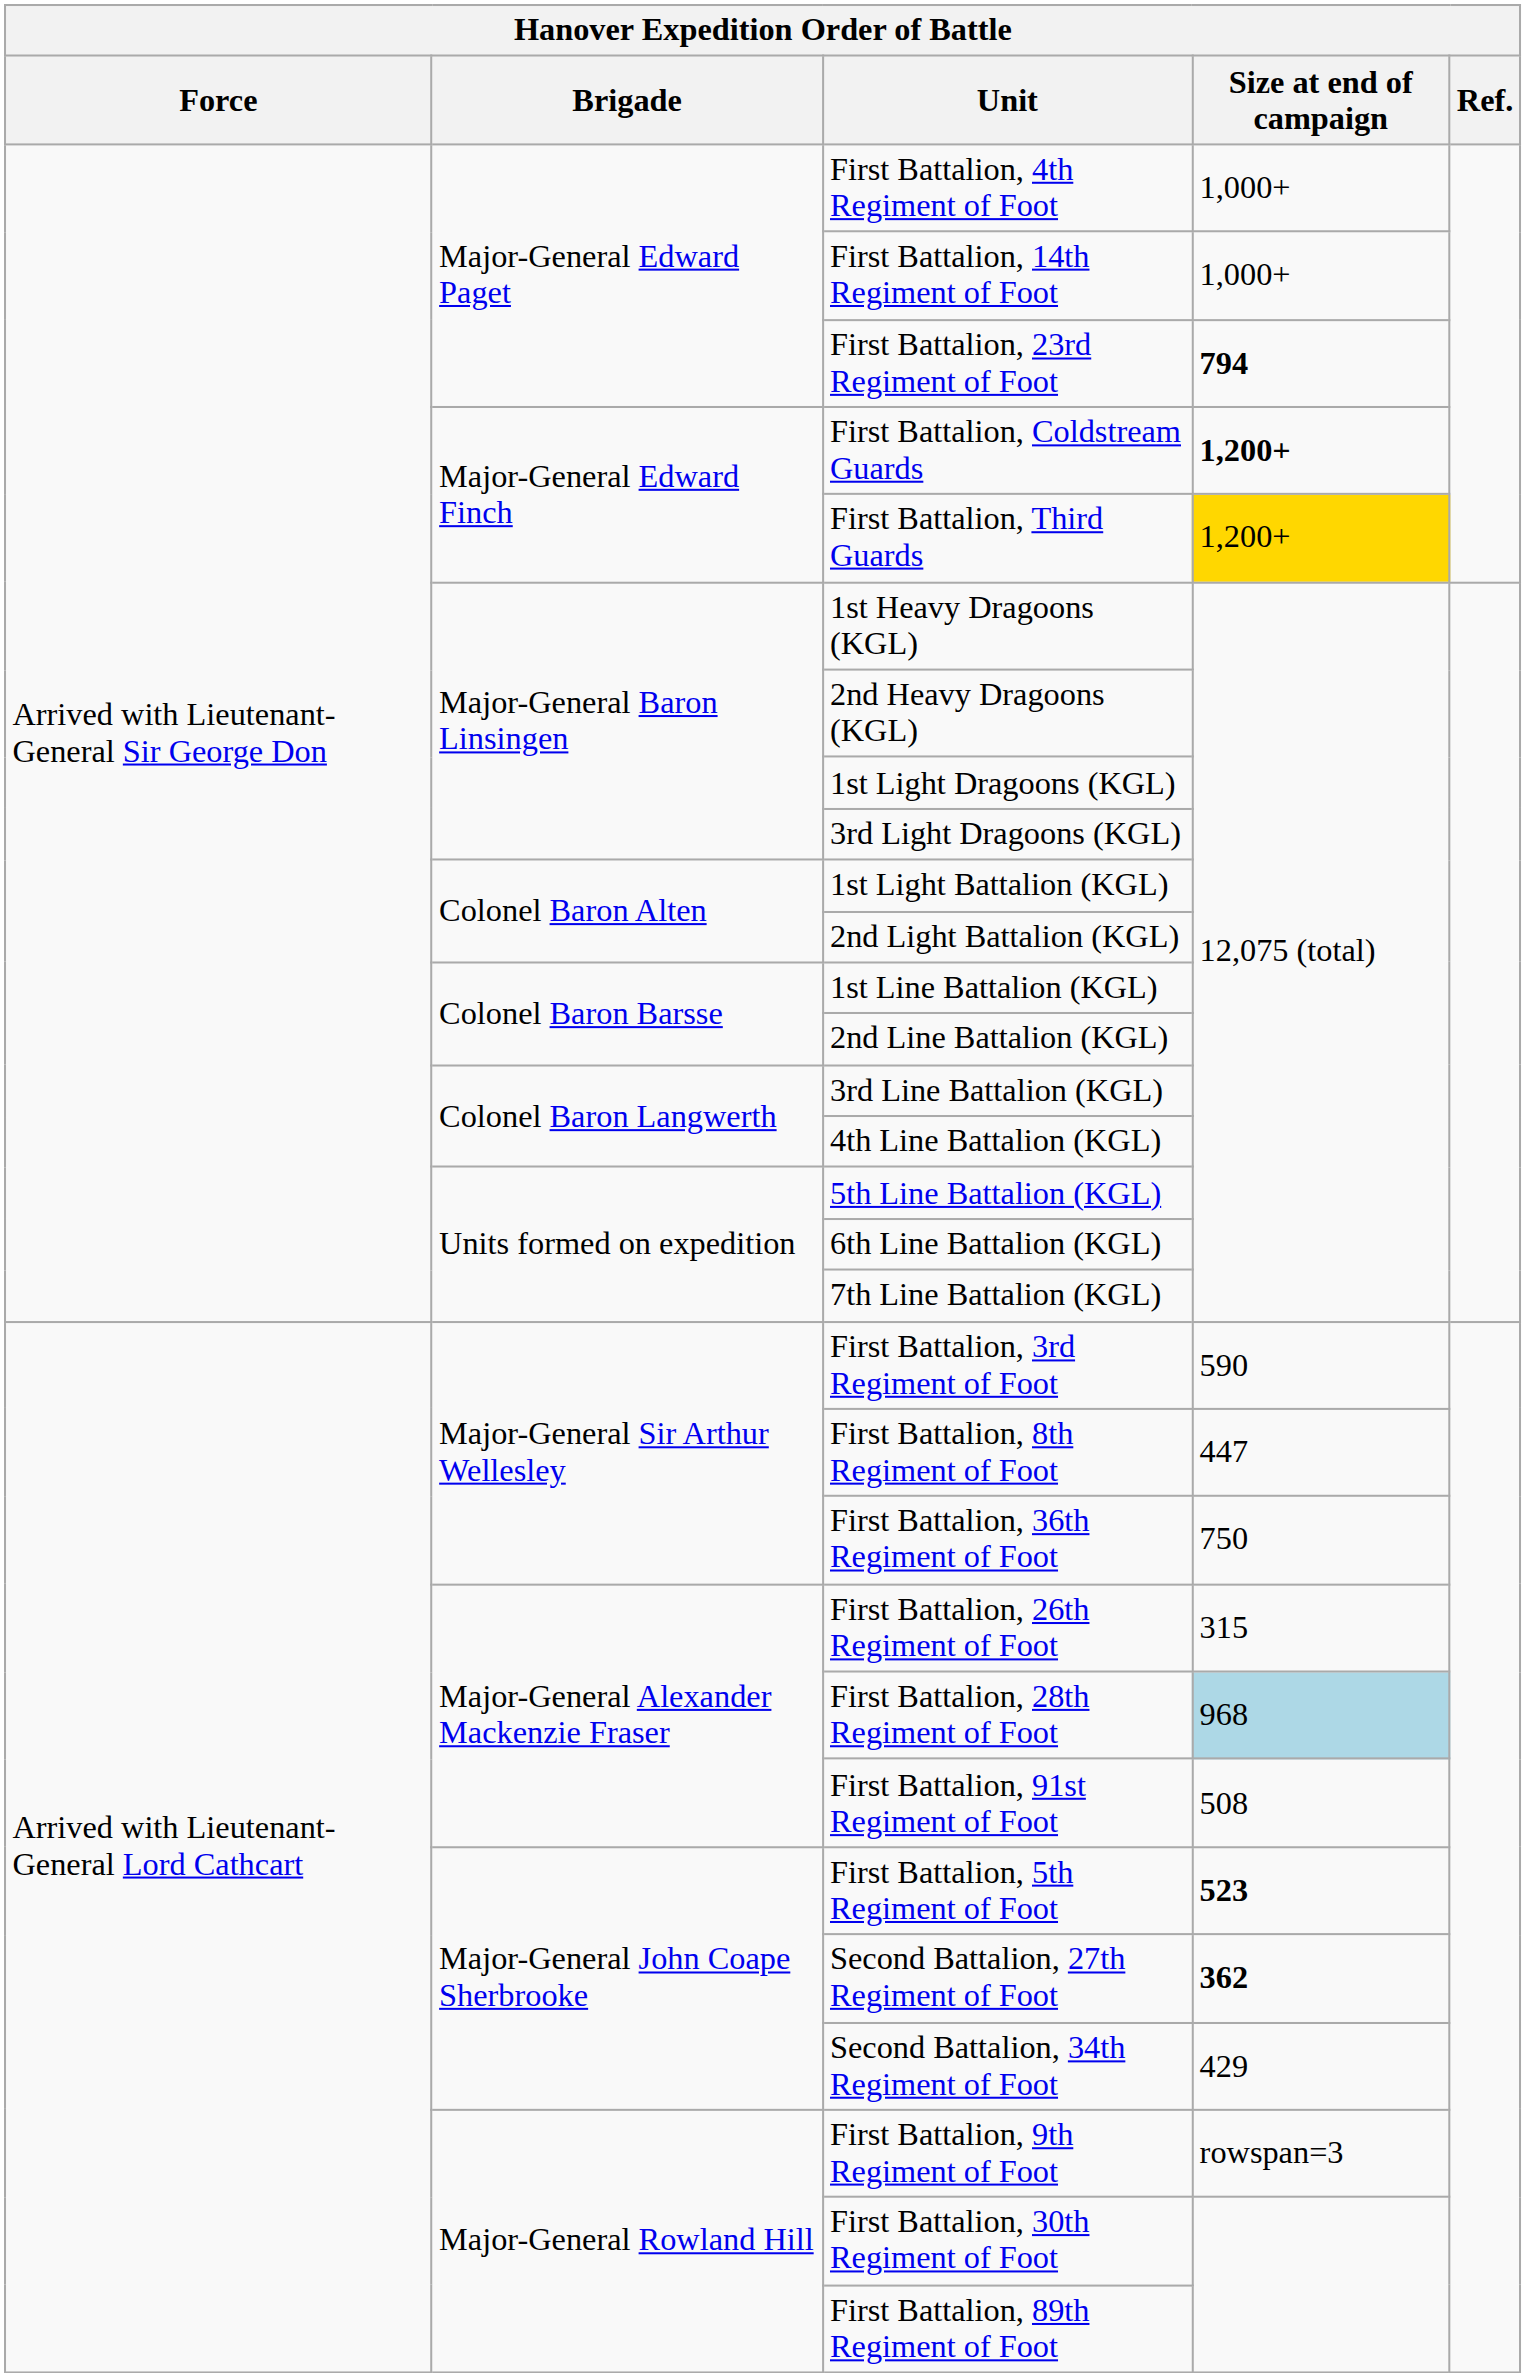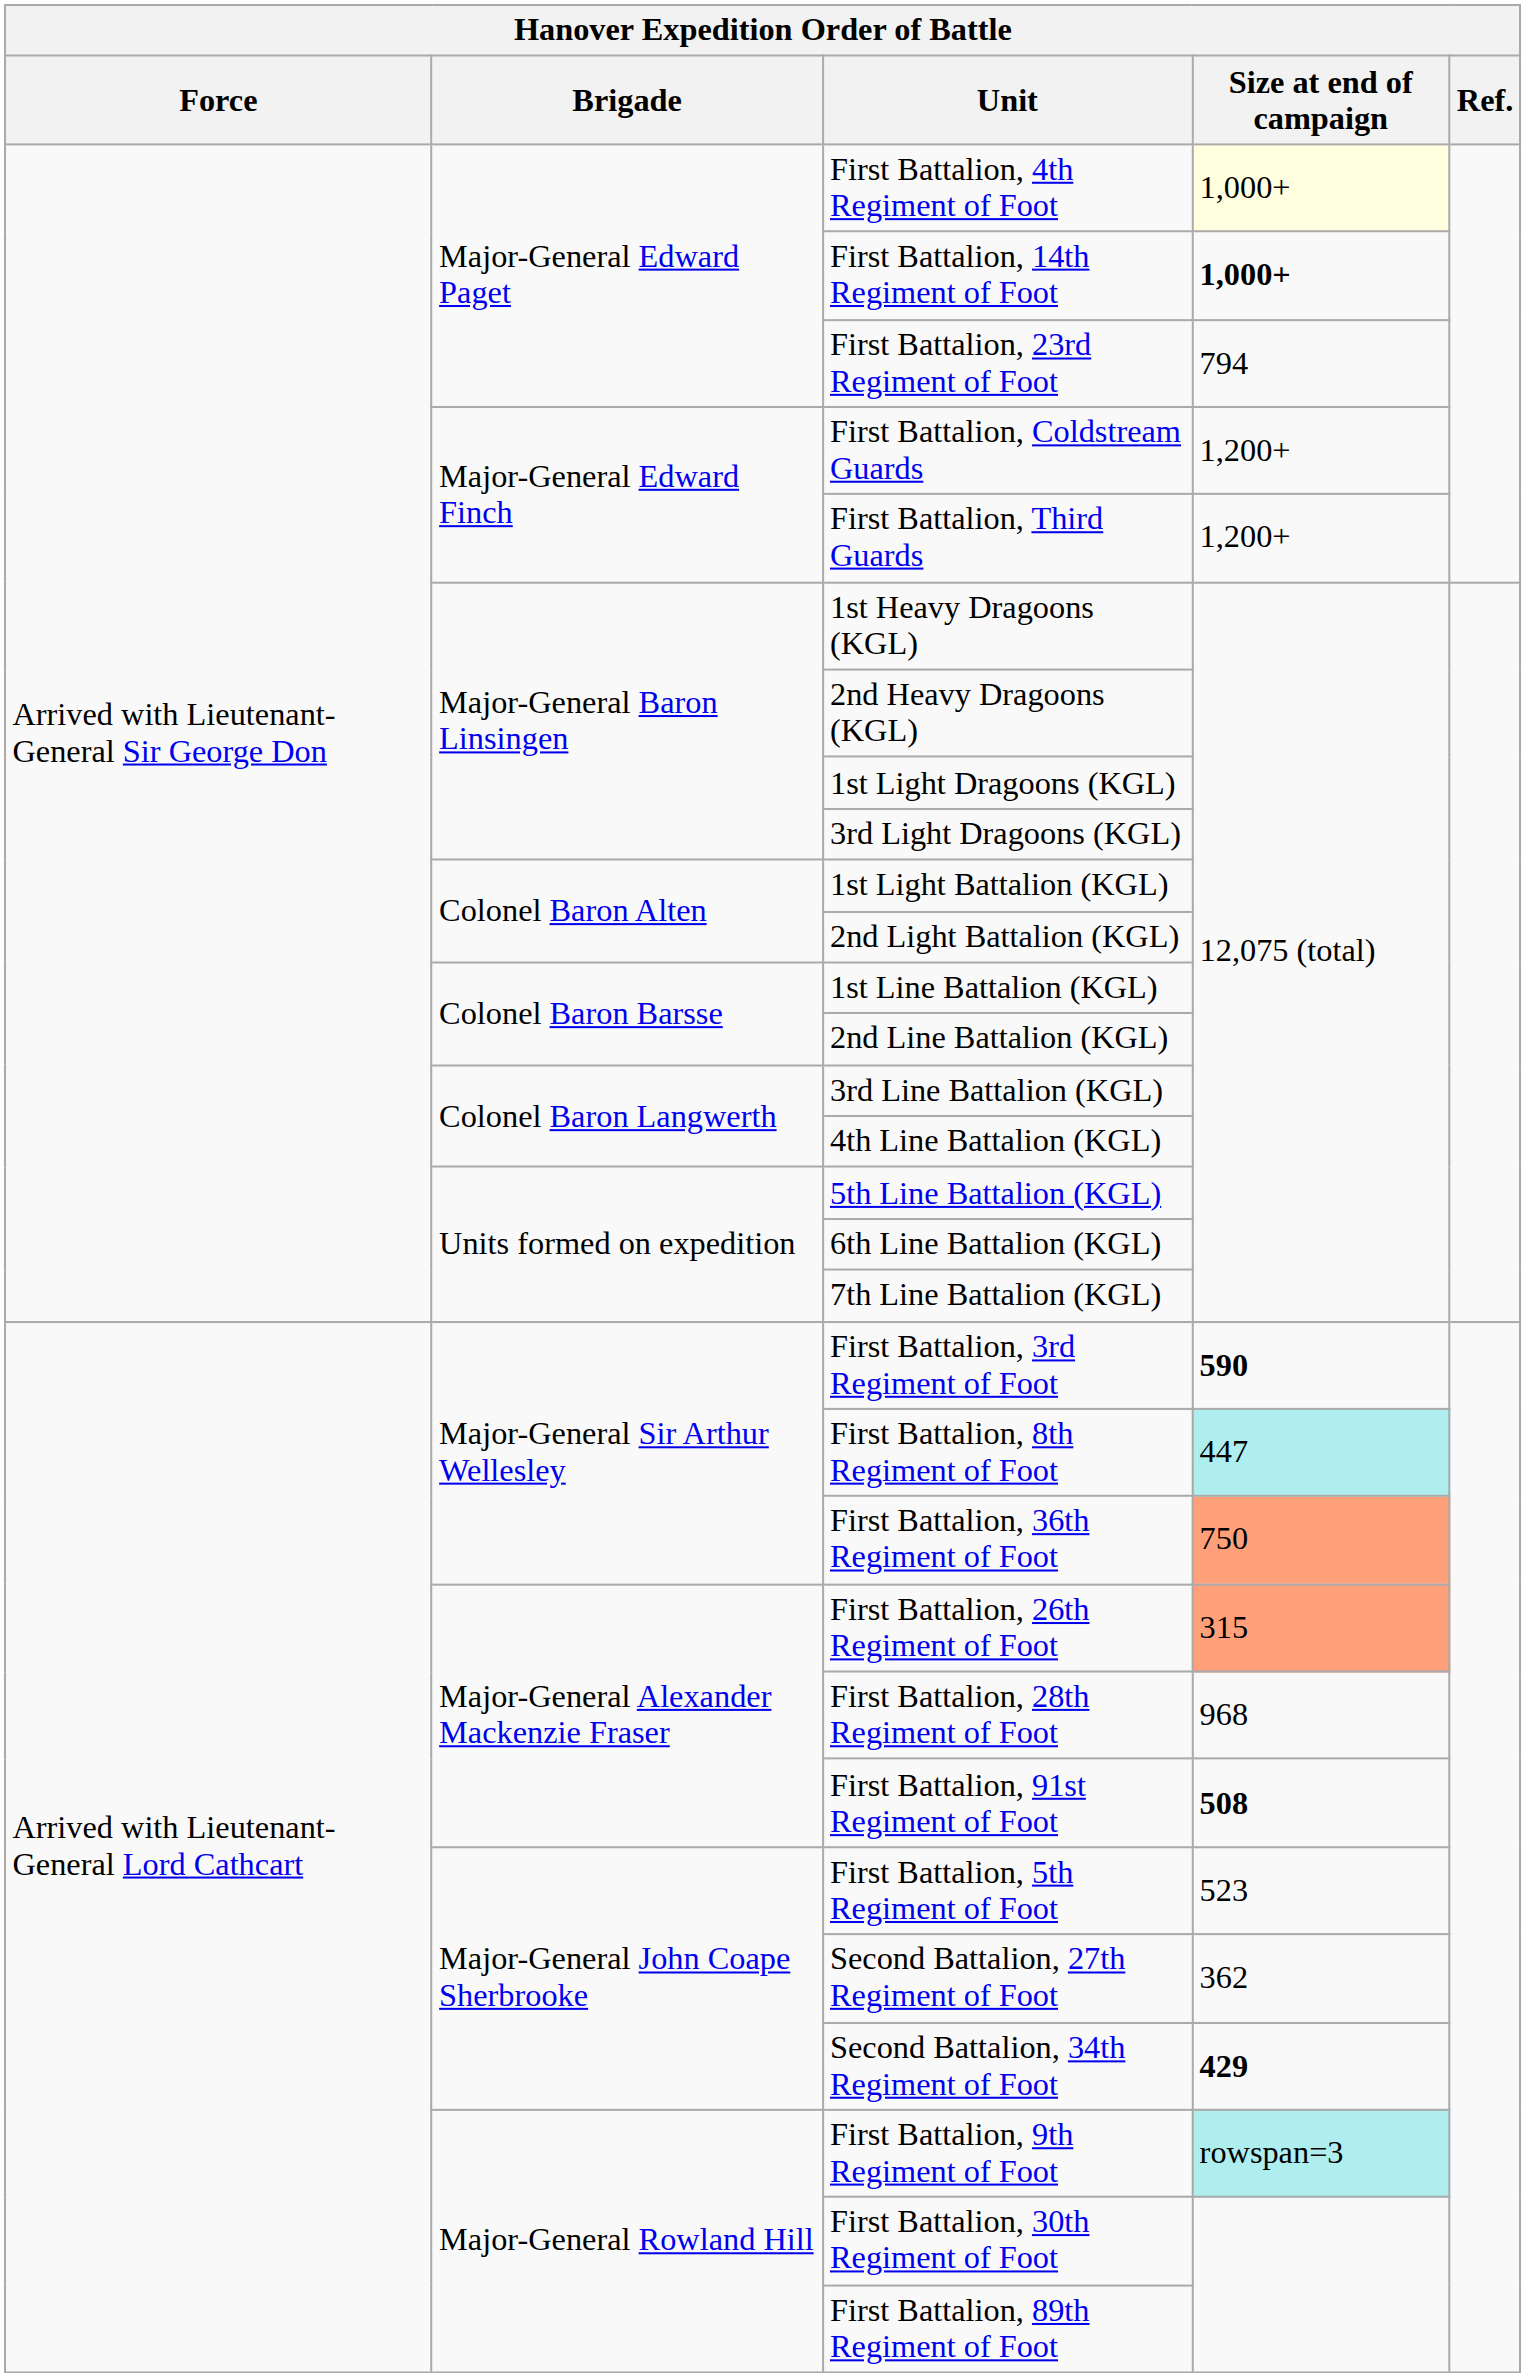(1245, 187) no background -> (1245, 187) lightyellow background
(1245, 274) normal -> (1245, 274) bold
(1224, 362) bold -> (1224, 362) normal
(1245, 450) bold -> (1245, 450) normal
(1245, 537) gold background -> (1245, 537) no background
(1224, 1364) normal -> (1224, 1364) bold
(1224, 1451) no background -> (1224, 1451) paleturquoise background
(1224, 1539) no background -> (1224, 1539) lightsalmon background
(1224, 1627) no background -> (1224, 1627) lightsalmon background
(1224, 1714) lightblue background -> (1224, 1714) no background
(1224, 1802) normal -> (1224, 1802) bold
(1224, 1890) bold -> (1224, 1890) normal
(1224, 1977) bold -> (1224, 1977) normal
(1224, 2065) normal -> (1224, 2065) bold
(1272, 2152) no background -> (1272, 2152) paleturquoise background
